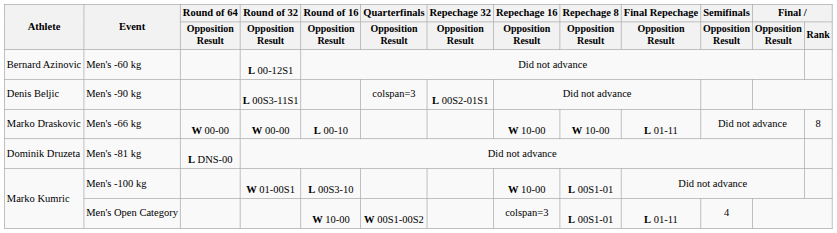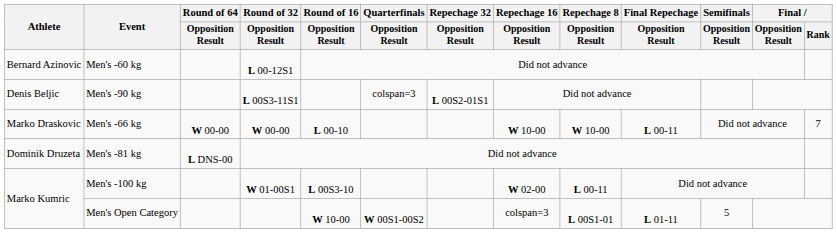(661, 130) L 01-11 -> (661, 130) L 00-11
(818, 124) 8 -> (818, 124) 7
(527, 190) W 10-00 -> (527, 190) W 02-00
(591, 190) L 00S1-01 -> (591, 190) L 00-11
(727, 213) 4 -> (727, 213) 5
